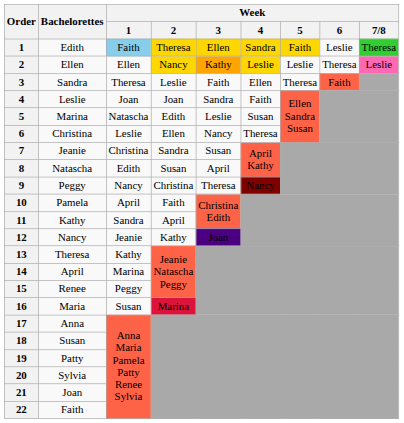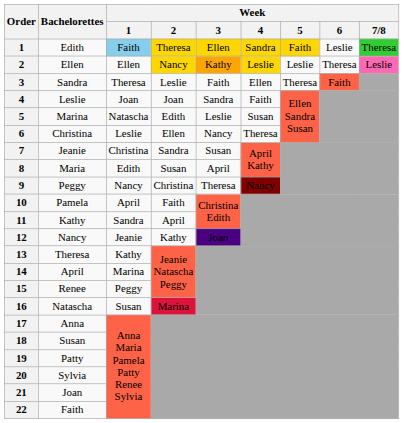(72, 168) Natascha -> (72, 168) Maria
(72, 306) Maria -> (72, 306) Natascha
